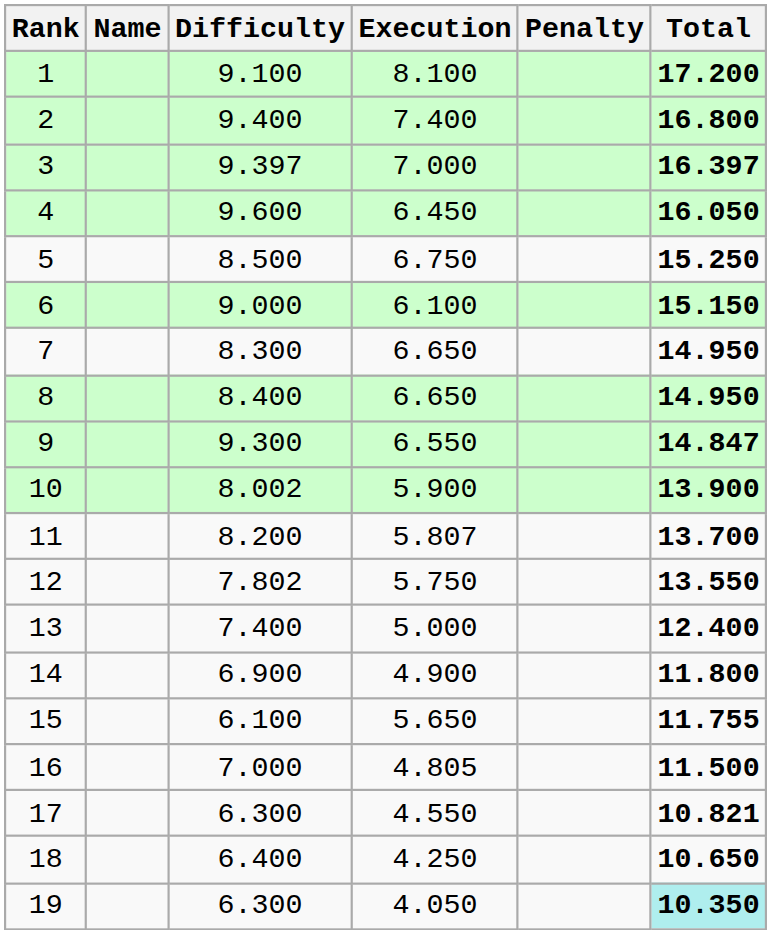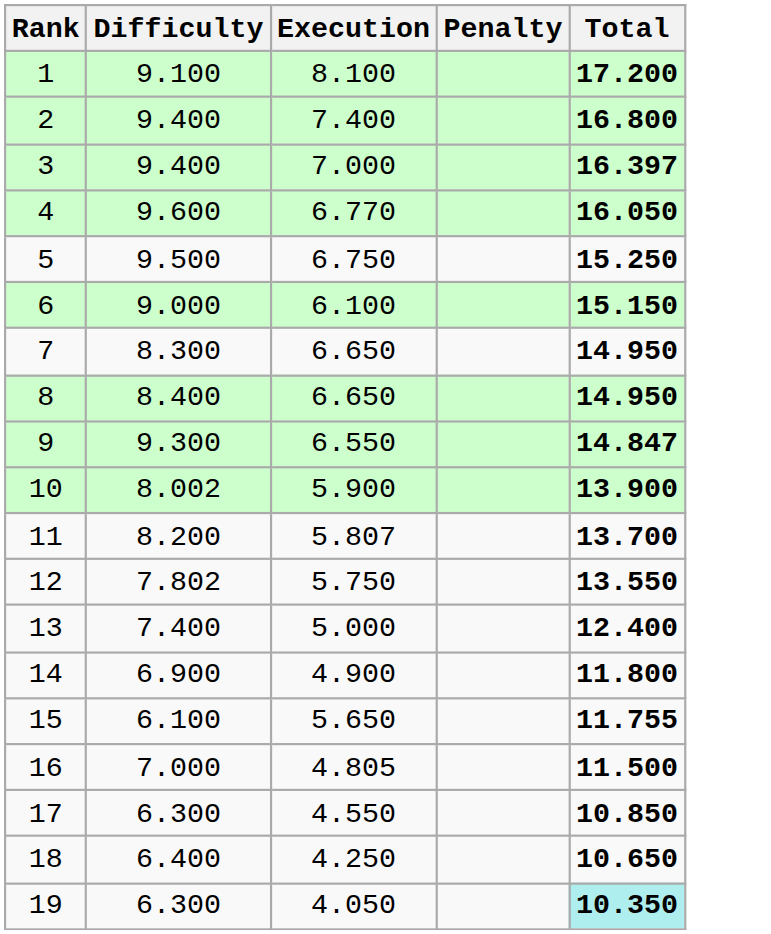- column: (127, 28)
(260, 167) 9.397 -> (178, 167) 9.400
(435, 213) 6.450 -> (353, 213) 6.770
(260, 259) 8.500 -> (178, 259) 9.500
(709, 813) 10.821 -> (627, 813) 10.850
